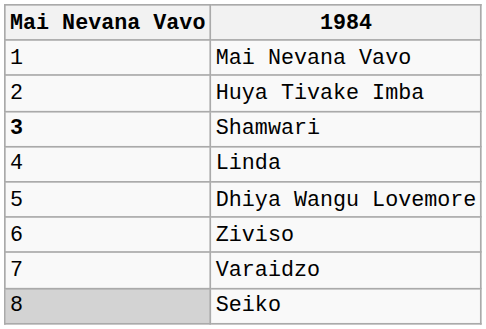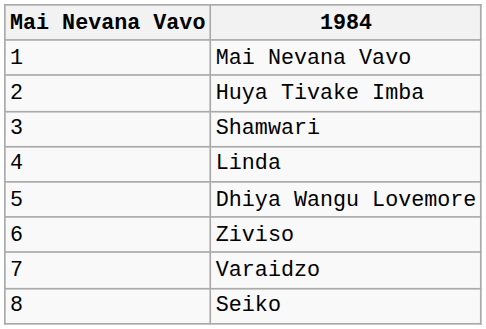(17, 129) bold -> (17, 129) normal
(17, 306) lightgrey background -> (17, 306) no background
